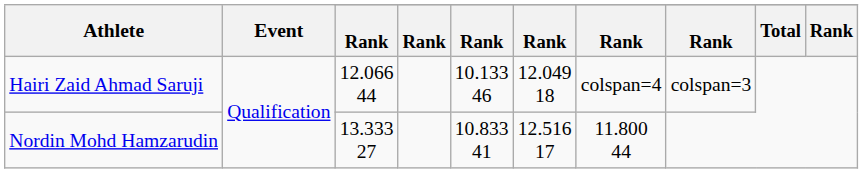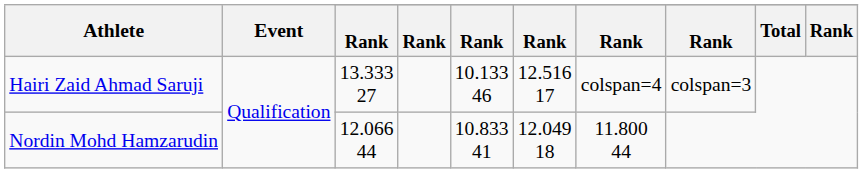(367, 84) 12.066 44 -> (367, 84) 13.333 27
(545, 84) 12.049 18 -> (545, 84) 12.516 17
(367, 140) 13.333 27 -> (367, 140) 12.066 44
(545, 140) 12.516 17 -> (545, 140) 12.049 18
